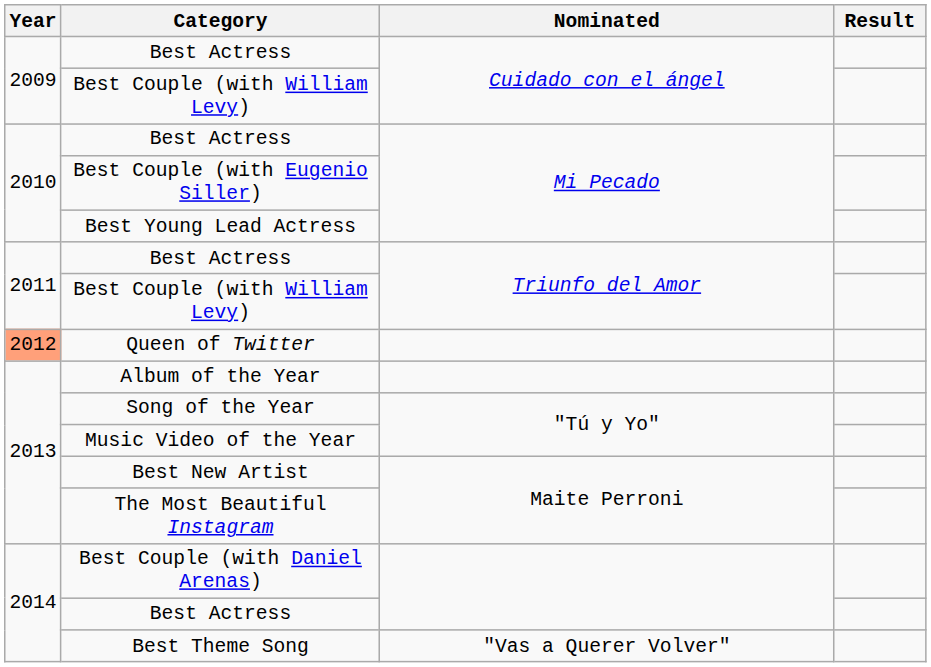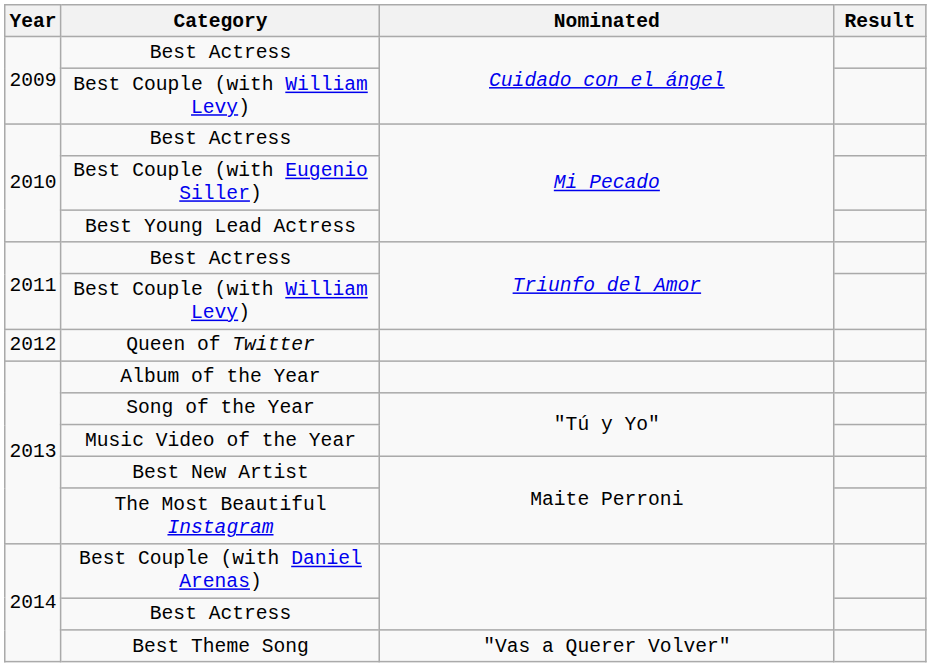(33, 345) lightsalmon background -> (33, 345) no background
